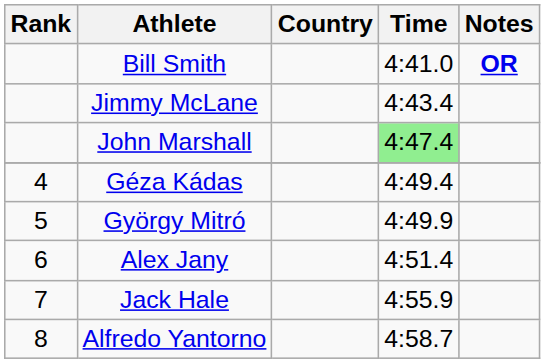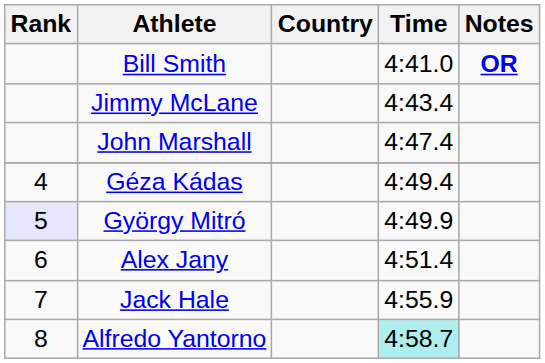(419, 142) lightgreen background -> (419, 142) no background
(41, 220) no background -> (41, 220) lavender background
(419, 338) no background -> (419, 338) paleturquoise background
